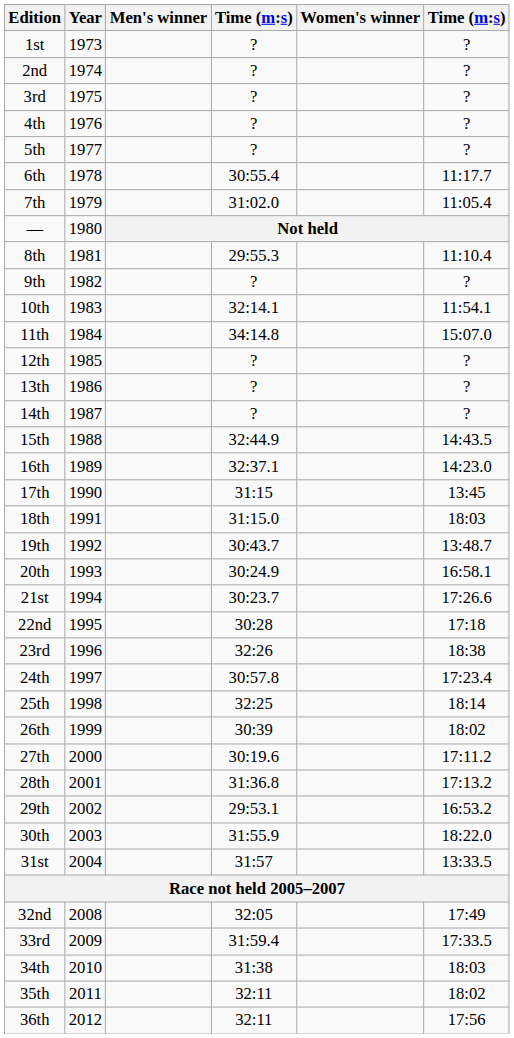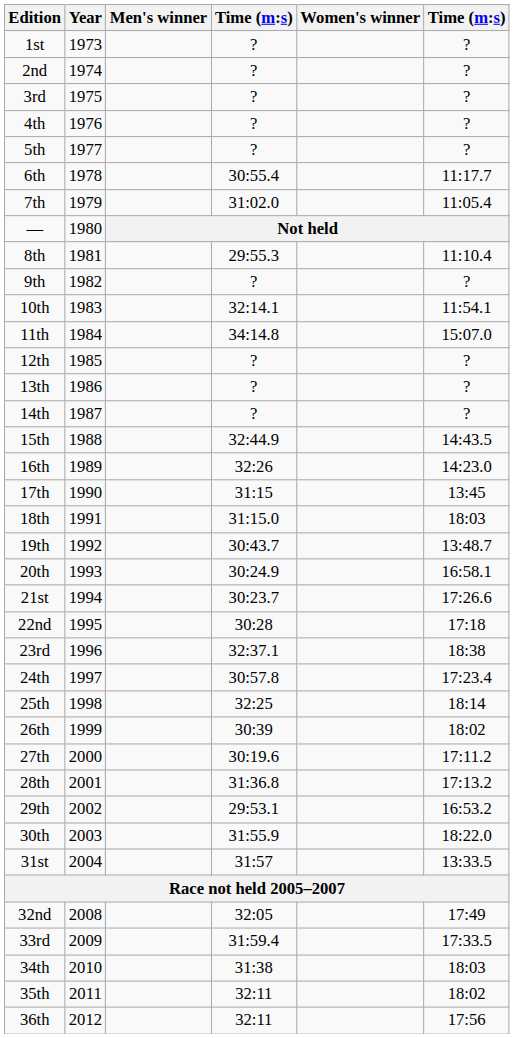(254, 466) 32:37.1 -> (254, 466) 32:26
(254, 651) 32:26 -> (254, 651) 32:37.1
